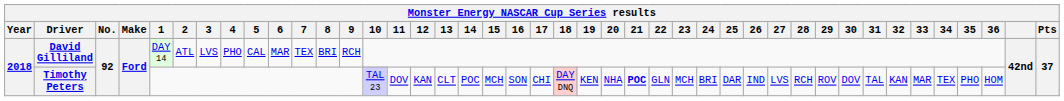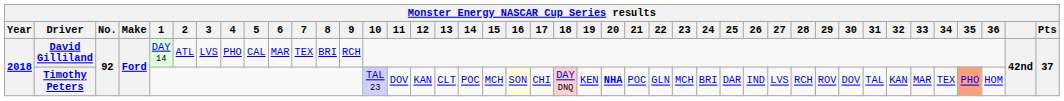(518, 81) no background -> (518, 81) lightyellow background
(613, 81) normal -> (613, 81) bold
(637, 81) bold -> (637, 81) normal
(970, 81) no background -> (970, 81) lightsalmon background
